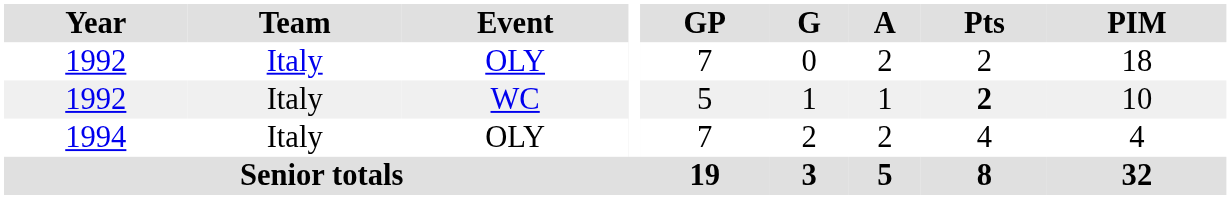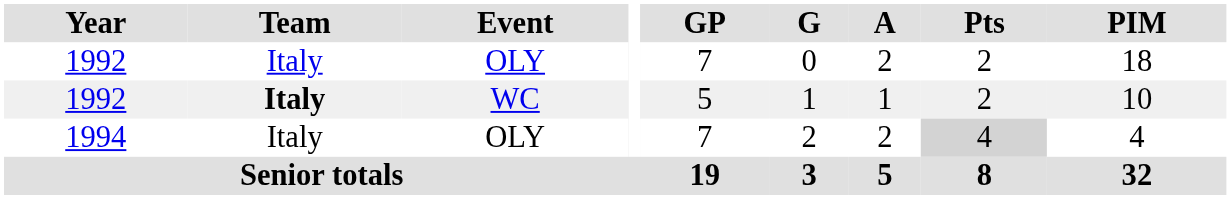(295, 99) normal -> (295, 99) bold
(984, 99) bold -> (984, 99) normal
(984, 137) no background -> (984, 137) lightgrey background
